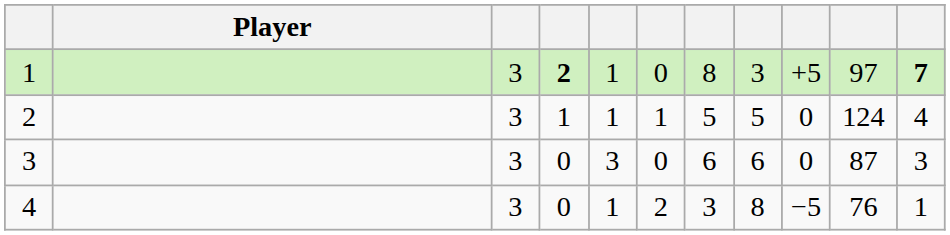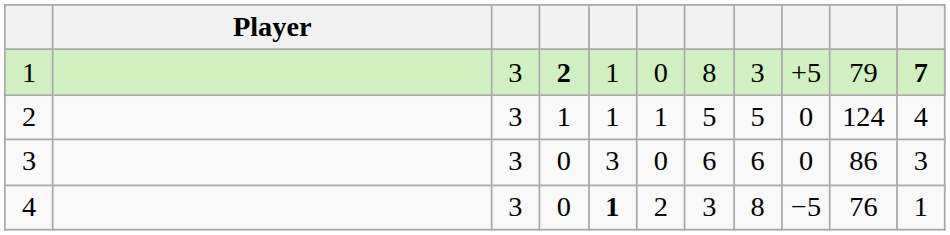(863, 71) 97 -> (863, 71) 79
(863, 161) 87 -> (863, 161) 86
(612, 206) normal -> (612, 206) bold
